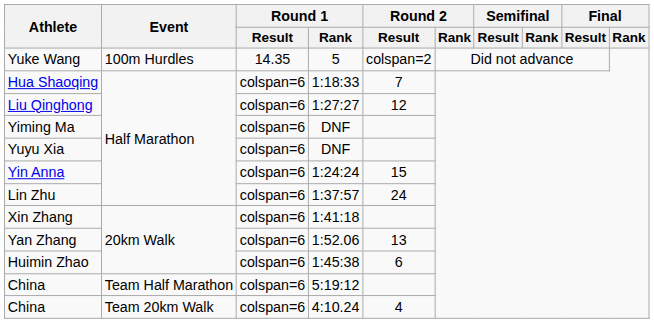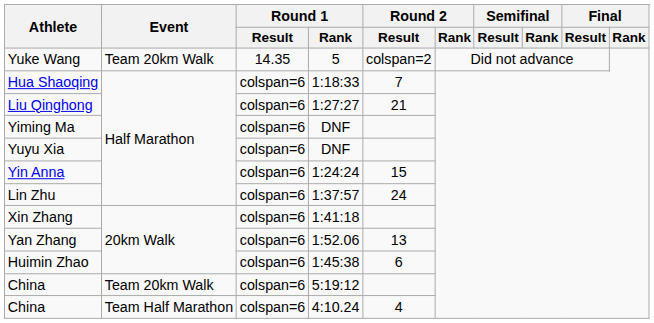(149, 60) 100m Hurdles -> (159, 60) Team 20km Walk
(399, 105) 12 -> (399, 105) 21
(169, 285) Team Half Marathon -> (159, 285) Team 20km Walk
(159, 308) Team 20km Walk -> (169, 308) Team Half Marathon
